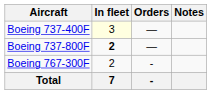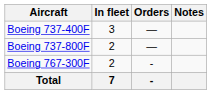(112, 30) lightyellow background -> (112, 30) no background
(112, 47) bold -> (112, 47) normal
